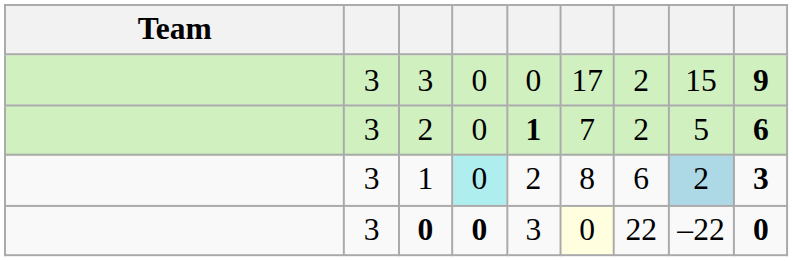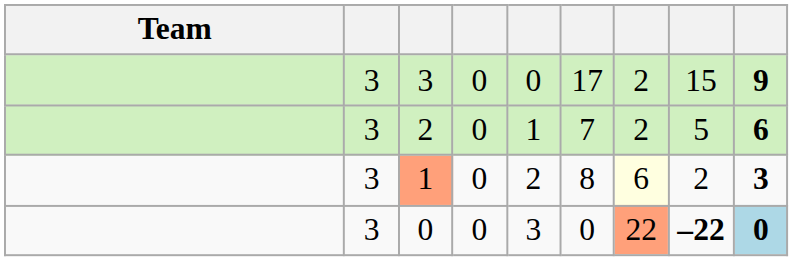(533, 129) bold -> (533, 129) normal
(425, 179) no background -> (425, 179) lightsalmon background
(479, 179) paleturquoise background -> (479, 179) no background
(641, 179) no background -> (641, 179) lightyellow background
(701, 179) lightblue background -> (701, 179) no background
(425, 229) bold -> (425, 229) normal
(479, 229) bold -> (479, 229) normal
(587, 229) lightyellow background -> (587, 229) no background
(641, 229) no background -> (641, 229) lightsalmon background
(701, 229) normal -> (701, 229) bold
(761, 229) no background -> (761, 229) lightblue background
